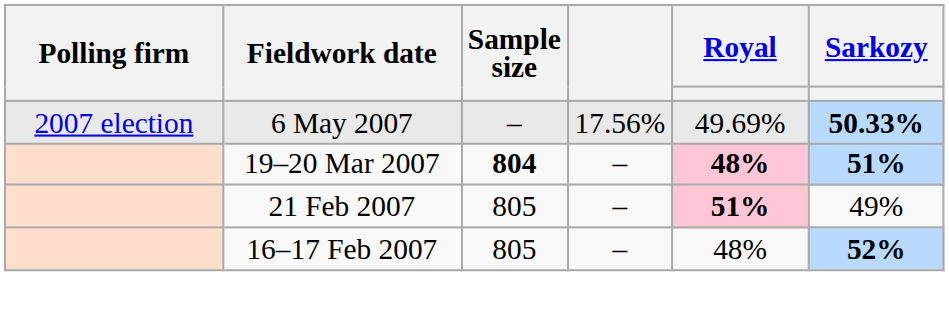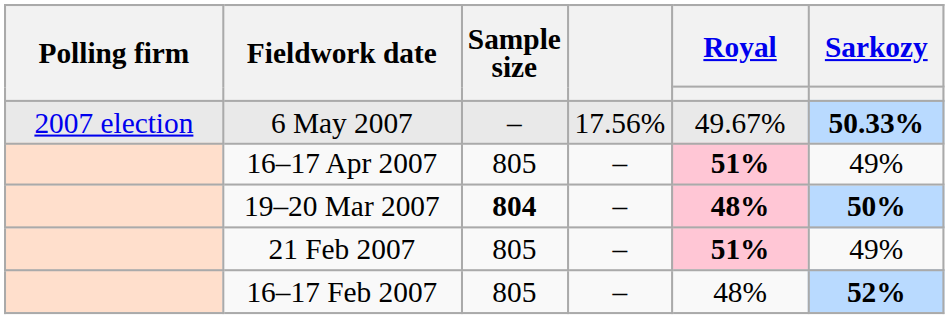(740, 122) 49.69% -> (740, 122) 49.67%
+ row: (342, 164)
(876, 164) 51% -> (876, 207) 50%
